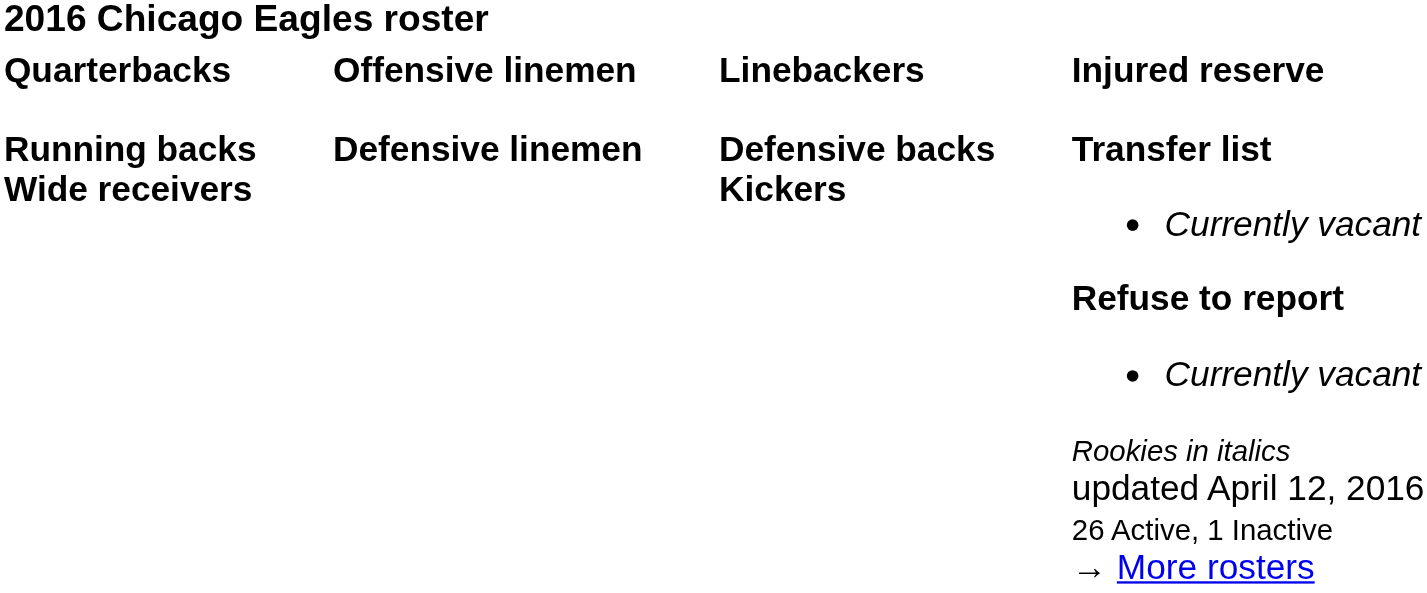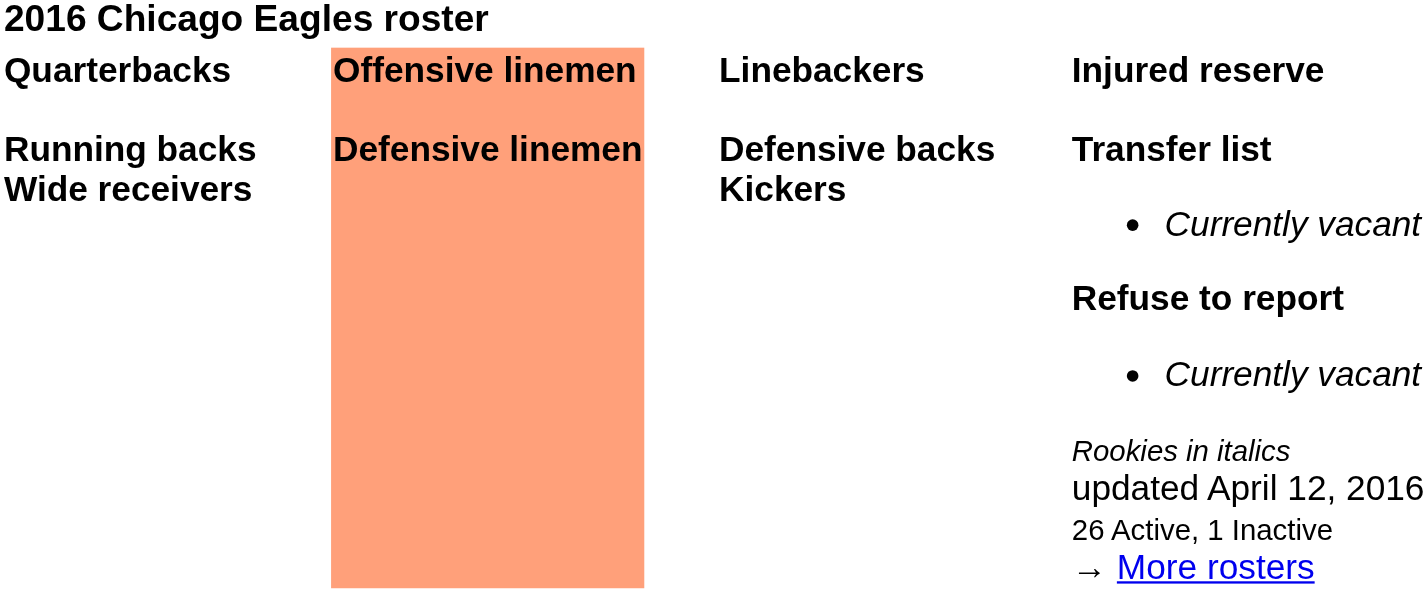(488, 109) no background -> (488, 109) lightsalmon background
